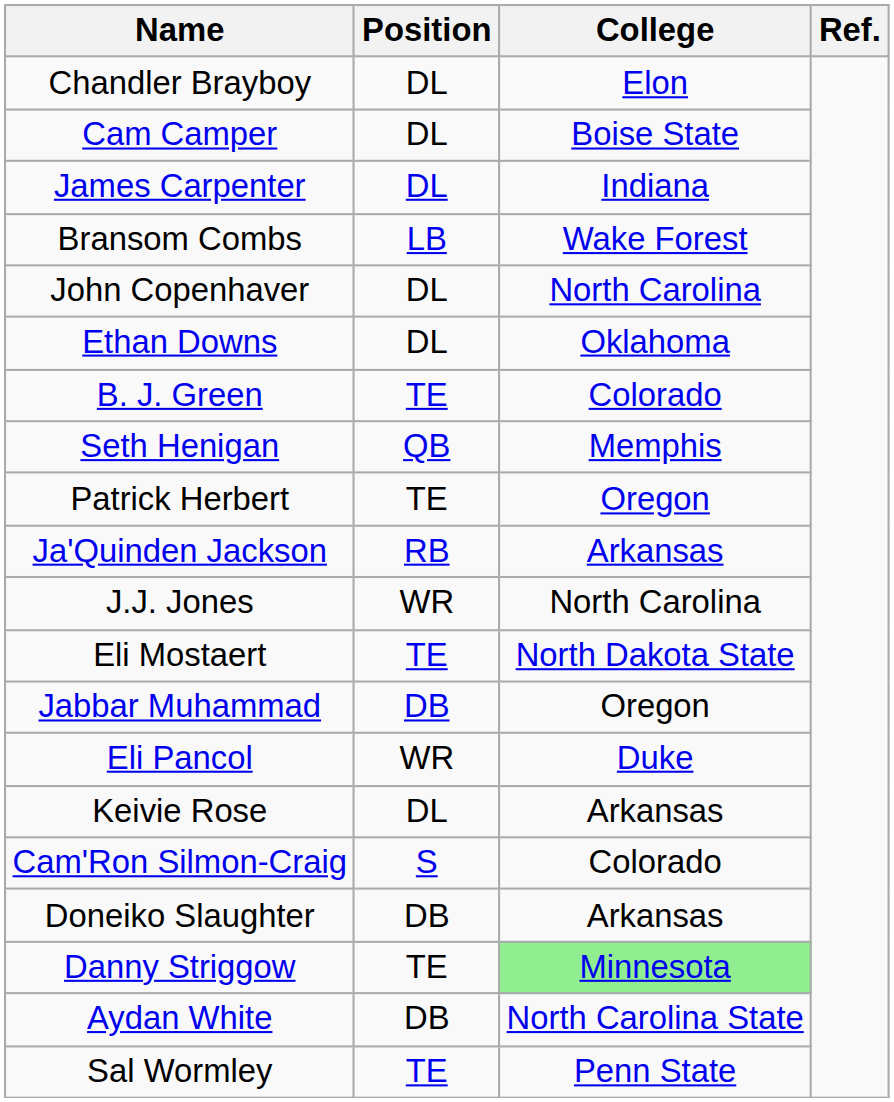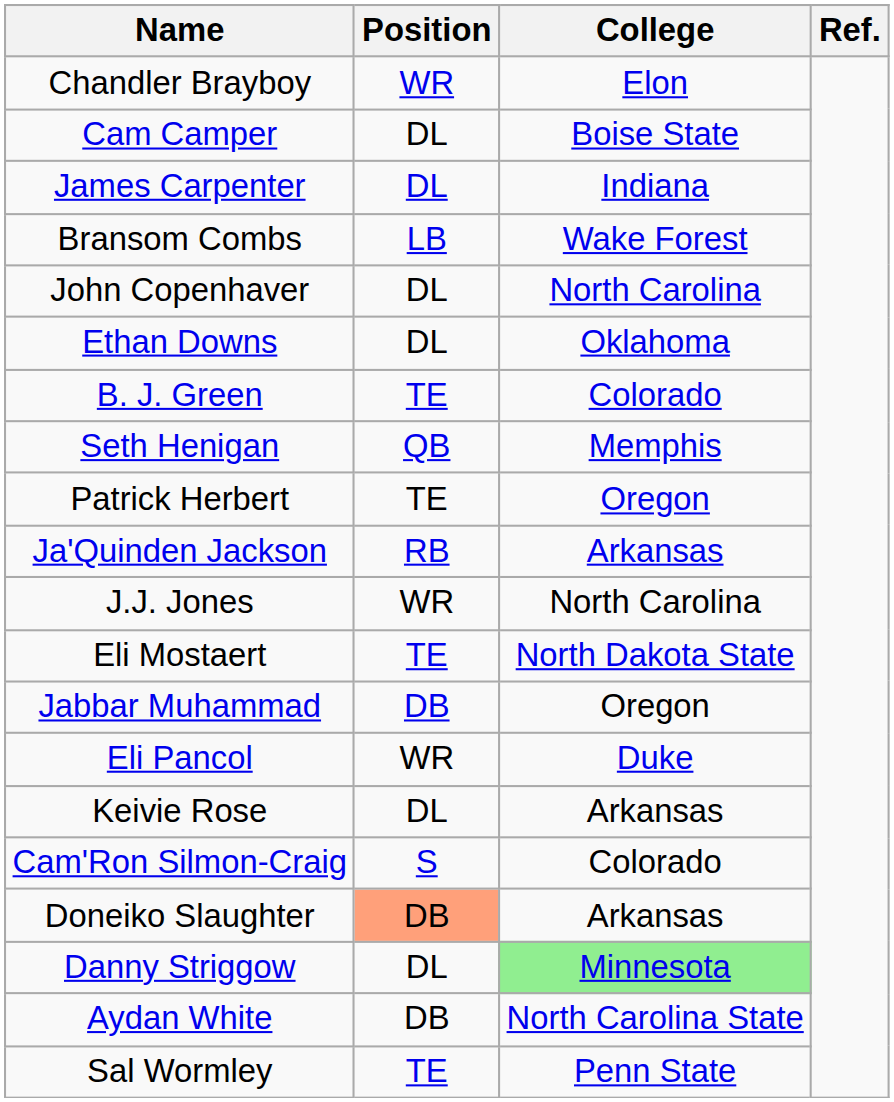(427, 82) DL -> (427, 82) WR
(427, 914) no background -> (427, 914) lightsalmon background
(427, 966) TE -> (427, 966) DL
